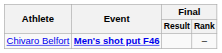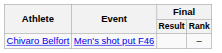(117, 41) bold -> (114, 41) normal
